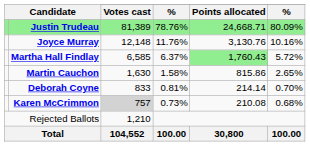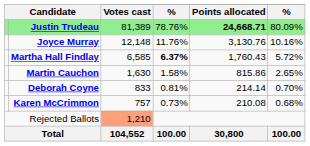(244, 27) normal -> (244, 27) bold
(174, 57) normal -> (174, 57) bold
(247, 57) lightgreen background -> (247, 57) no background
(143, 103) lightgrey background -> (143, 103) no background
(139, 118) no background -> (139, 118) lightsalmon background
